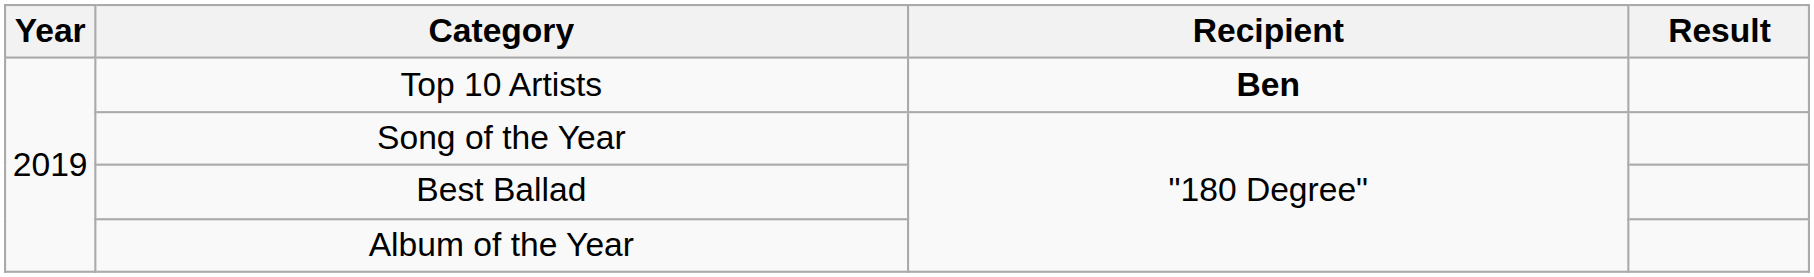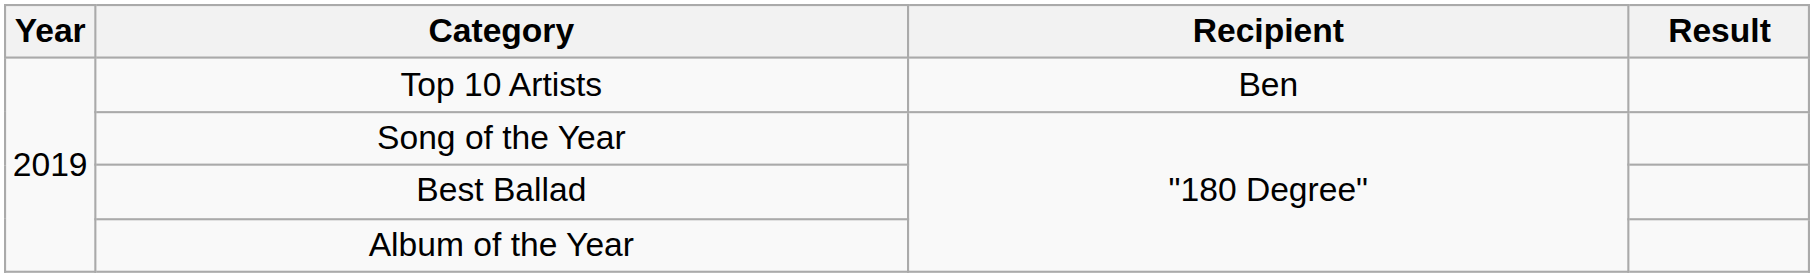(1268, 84) bold -> (1268, 84) normal
